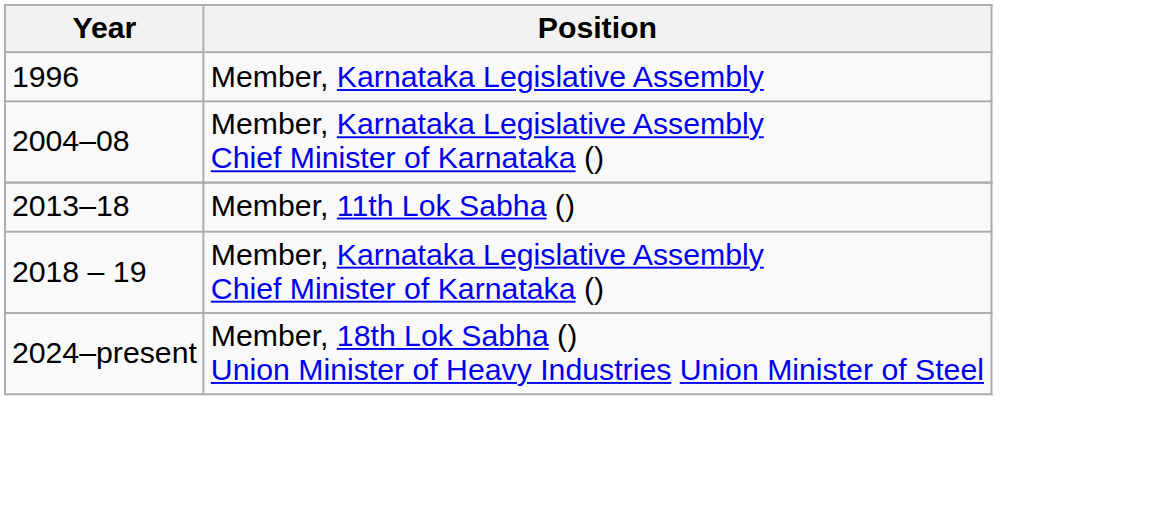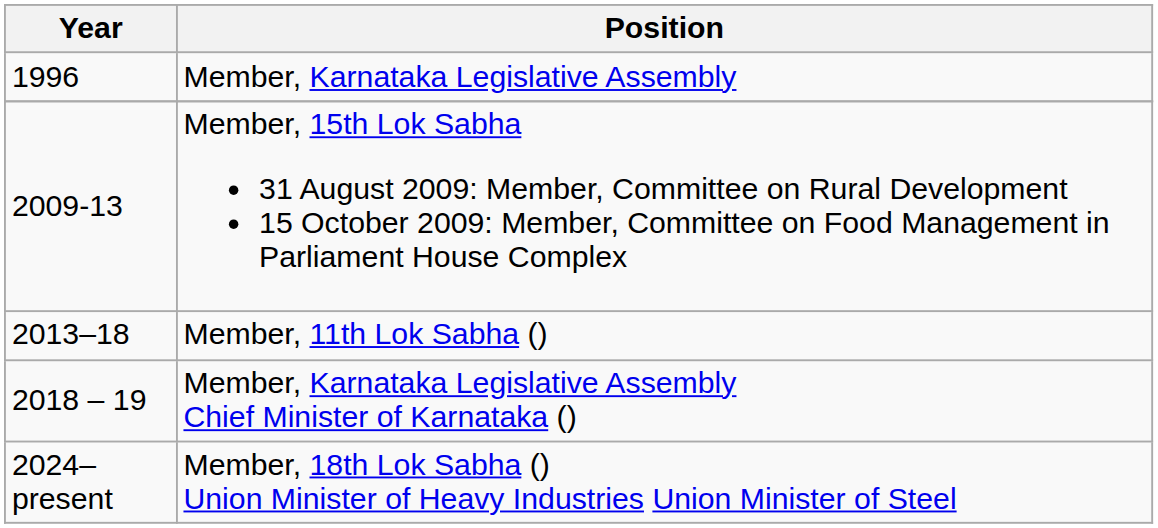- row: (71, 141)
+ row: (67, 205)
